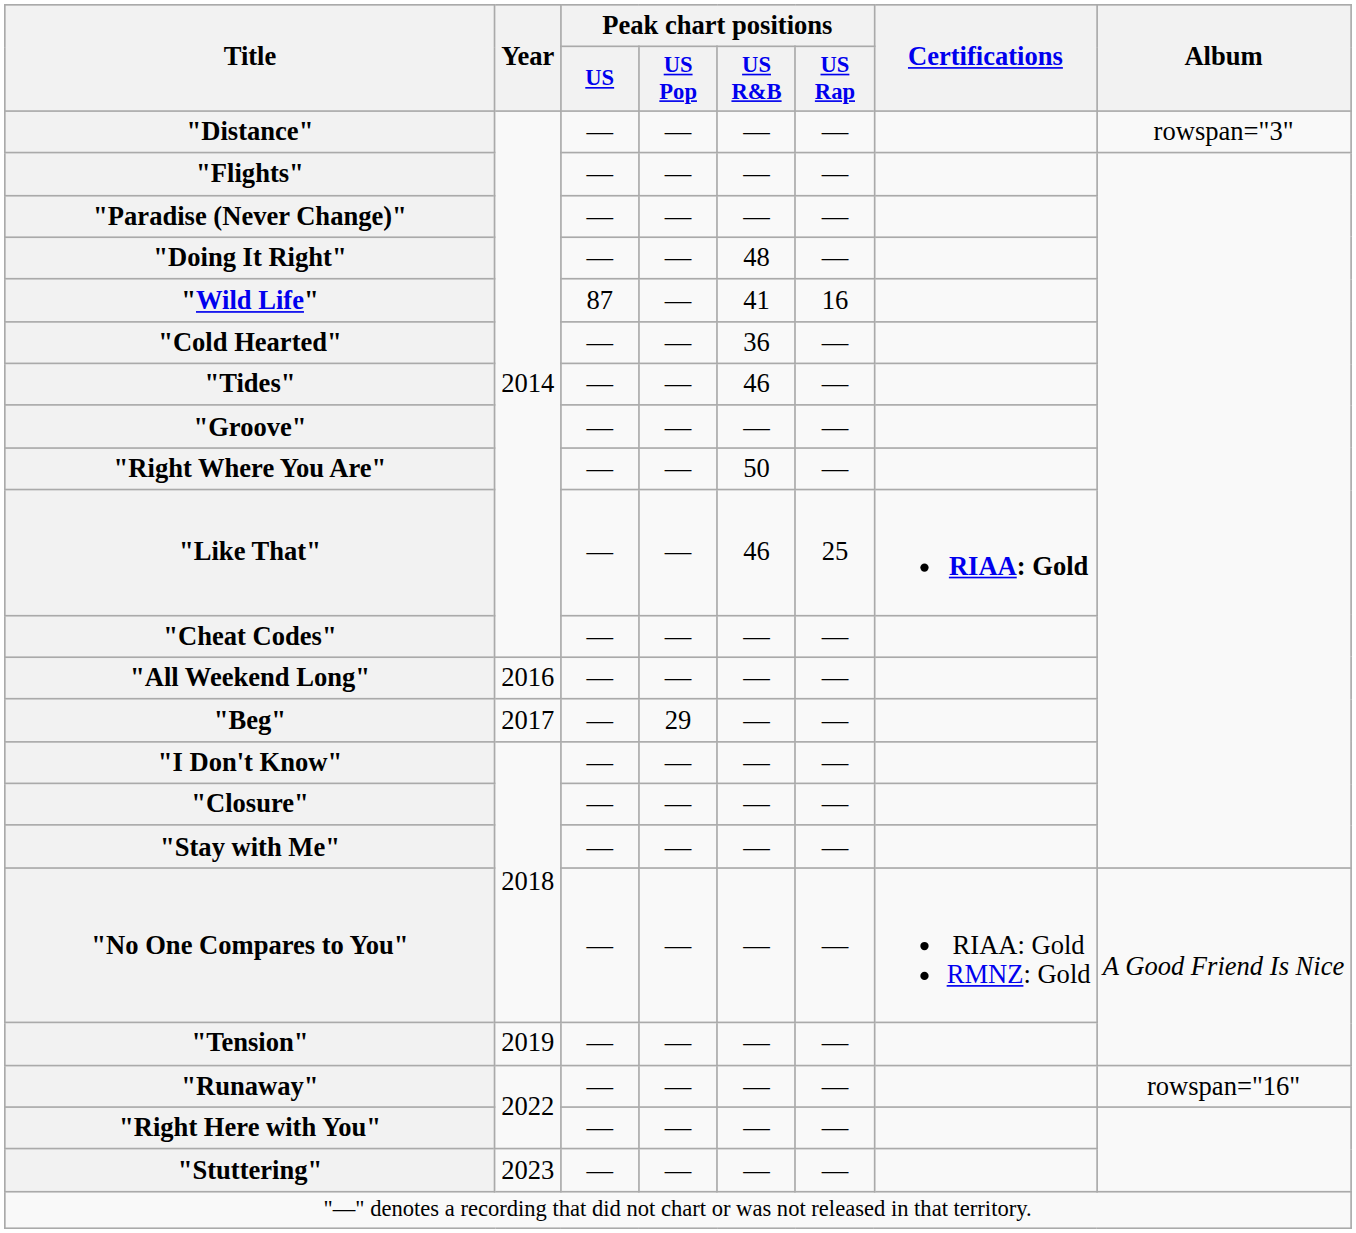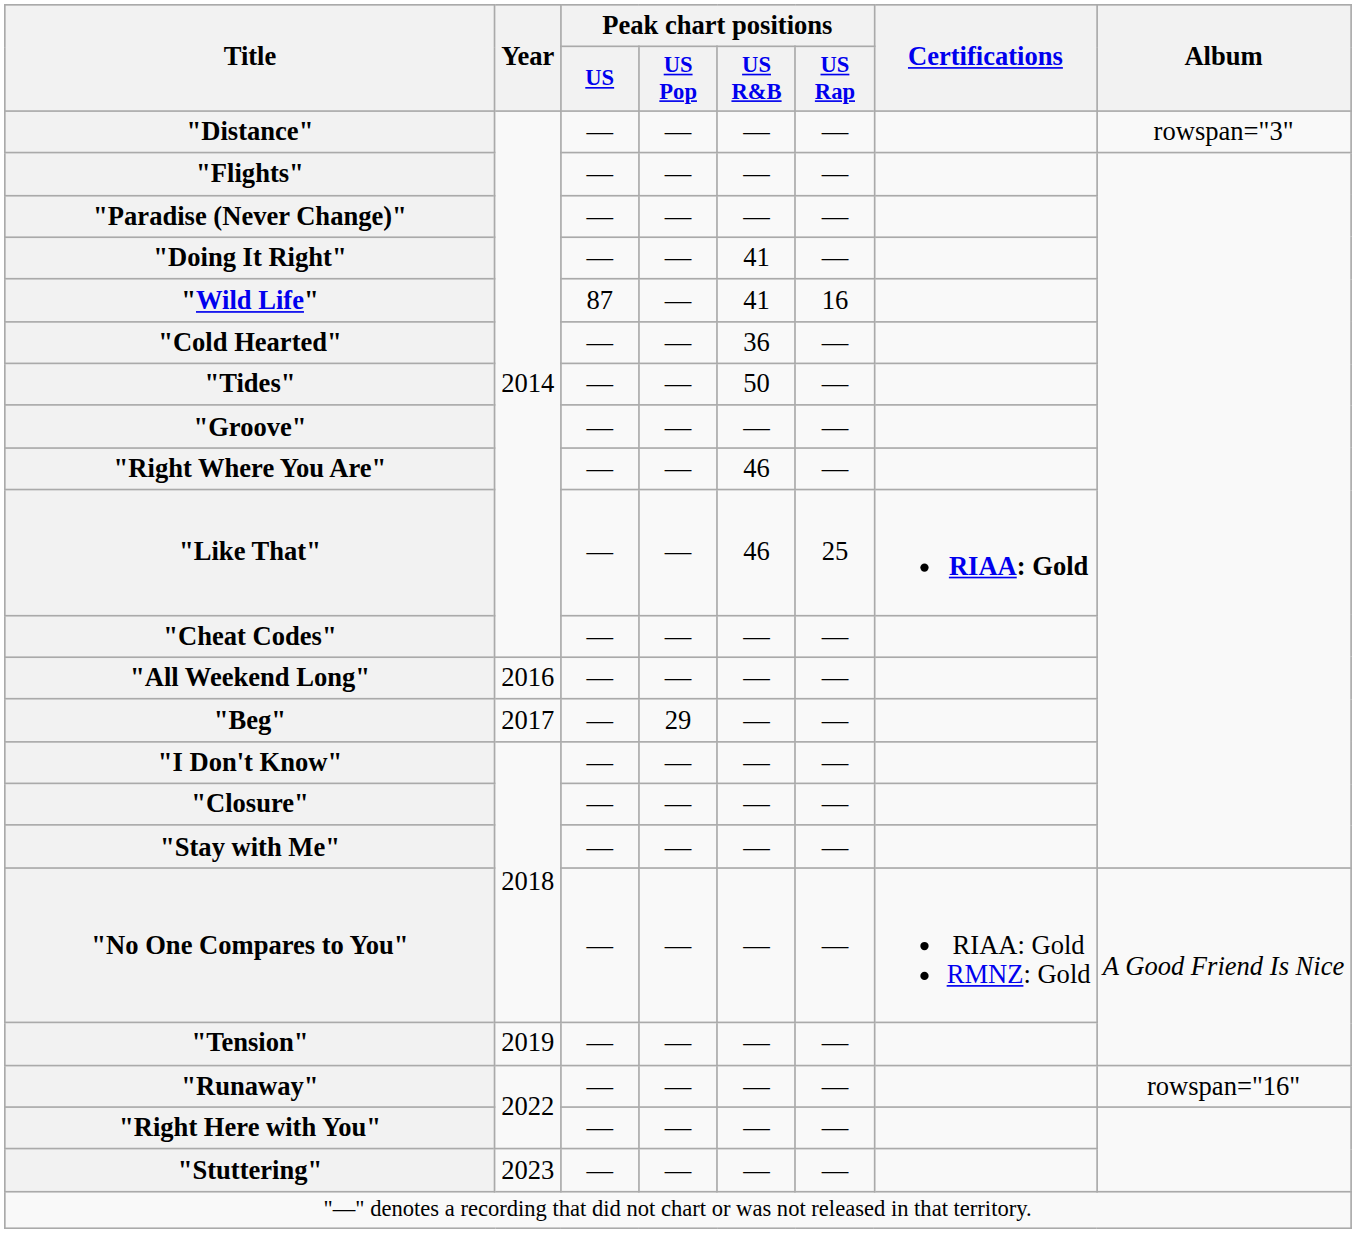(757, 257) 48 -> (757, 257) 41
(757, 384) 46 -> (757, 384) 50
(757, 468) 50 -> (757, 468) 46
